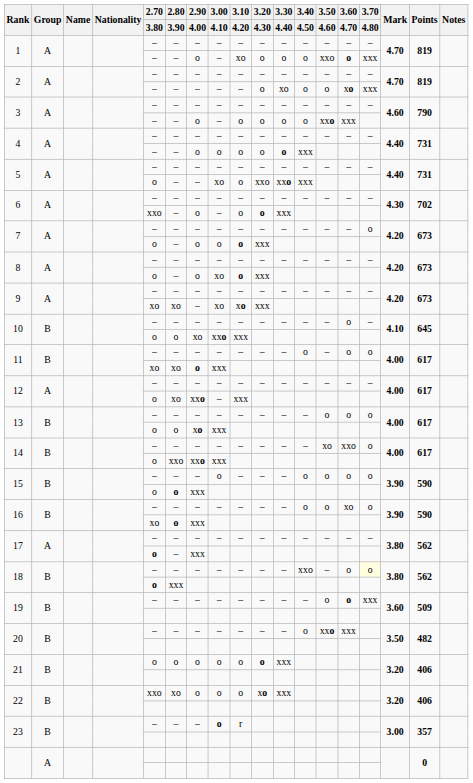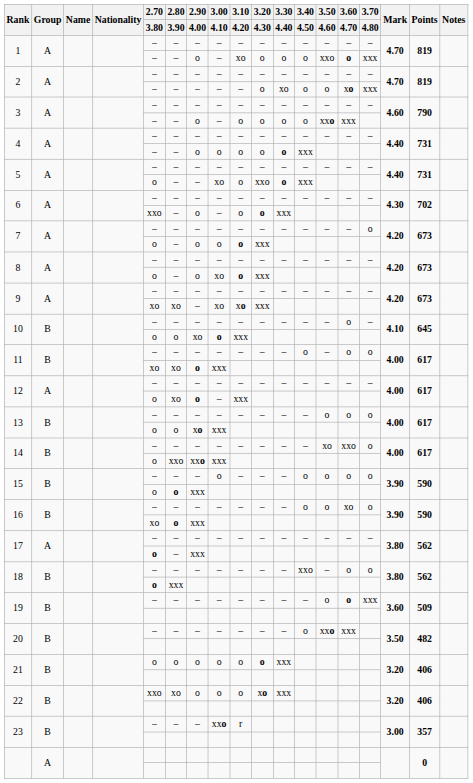(284, 182) xxo -> (284, 182) o
(219, 337) xxo -> (219, 337) o
(198, 399) xxo -> (198, 399) o
(370, 569) lightyellow background -> (370, 569) no background
(219, 724) o -> (219, 724) xxo
